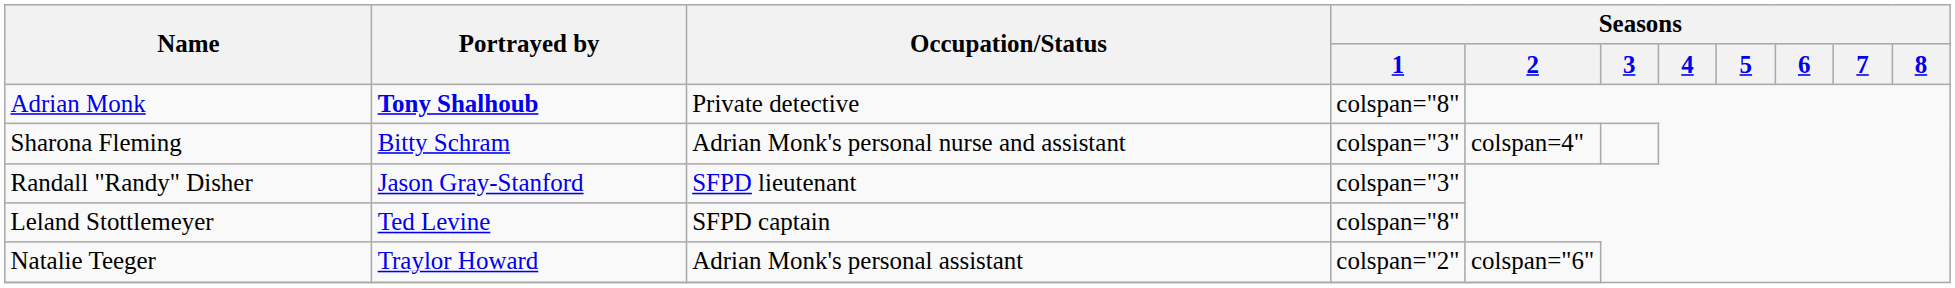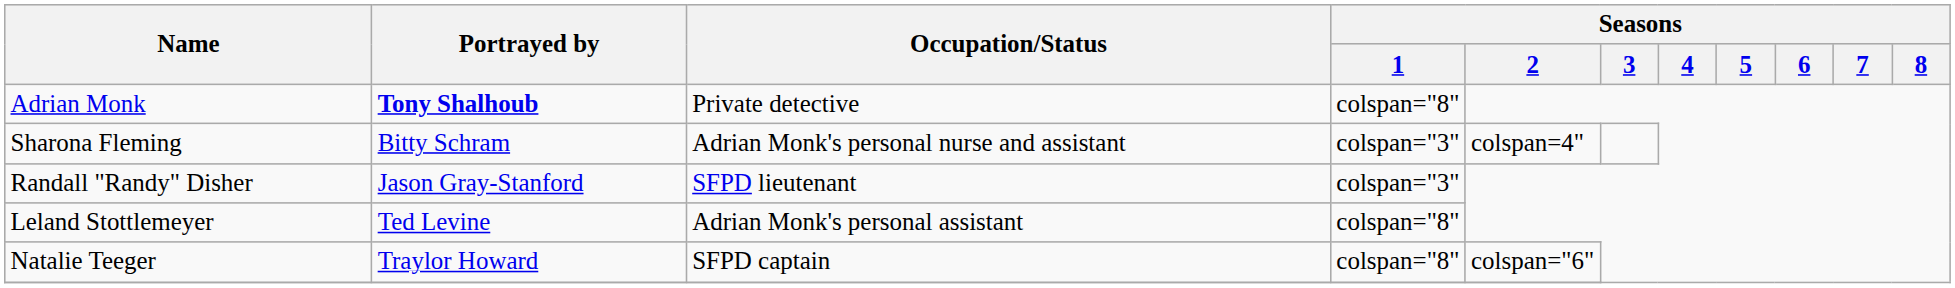(761, 222) SFPD captain -> (858, 222) Adrian Monk's personal assistant
(858, 261) Adrian Monk's personal assistant -> (761, 261) SFPD captain
(1398, 261) colspan="2" -> (1398, 261) colspan="8"
